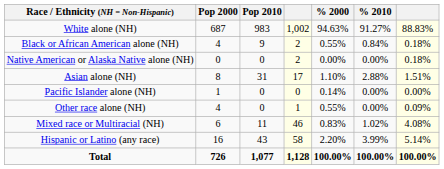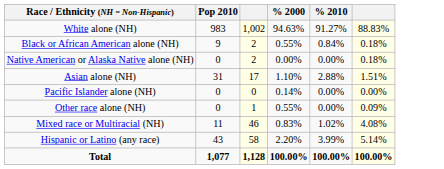- column: (218, 12)
